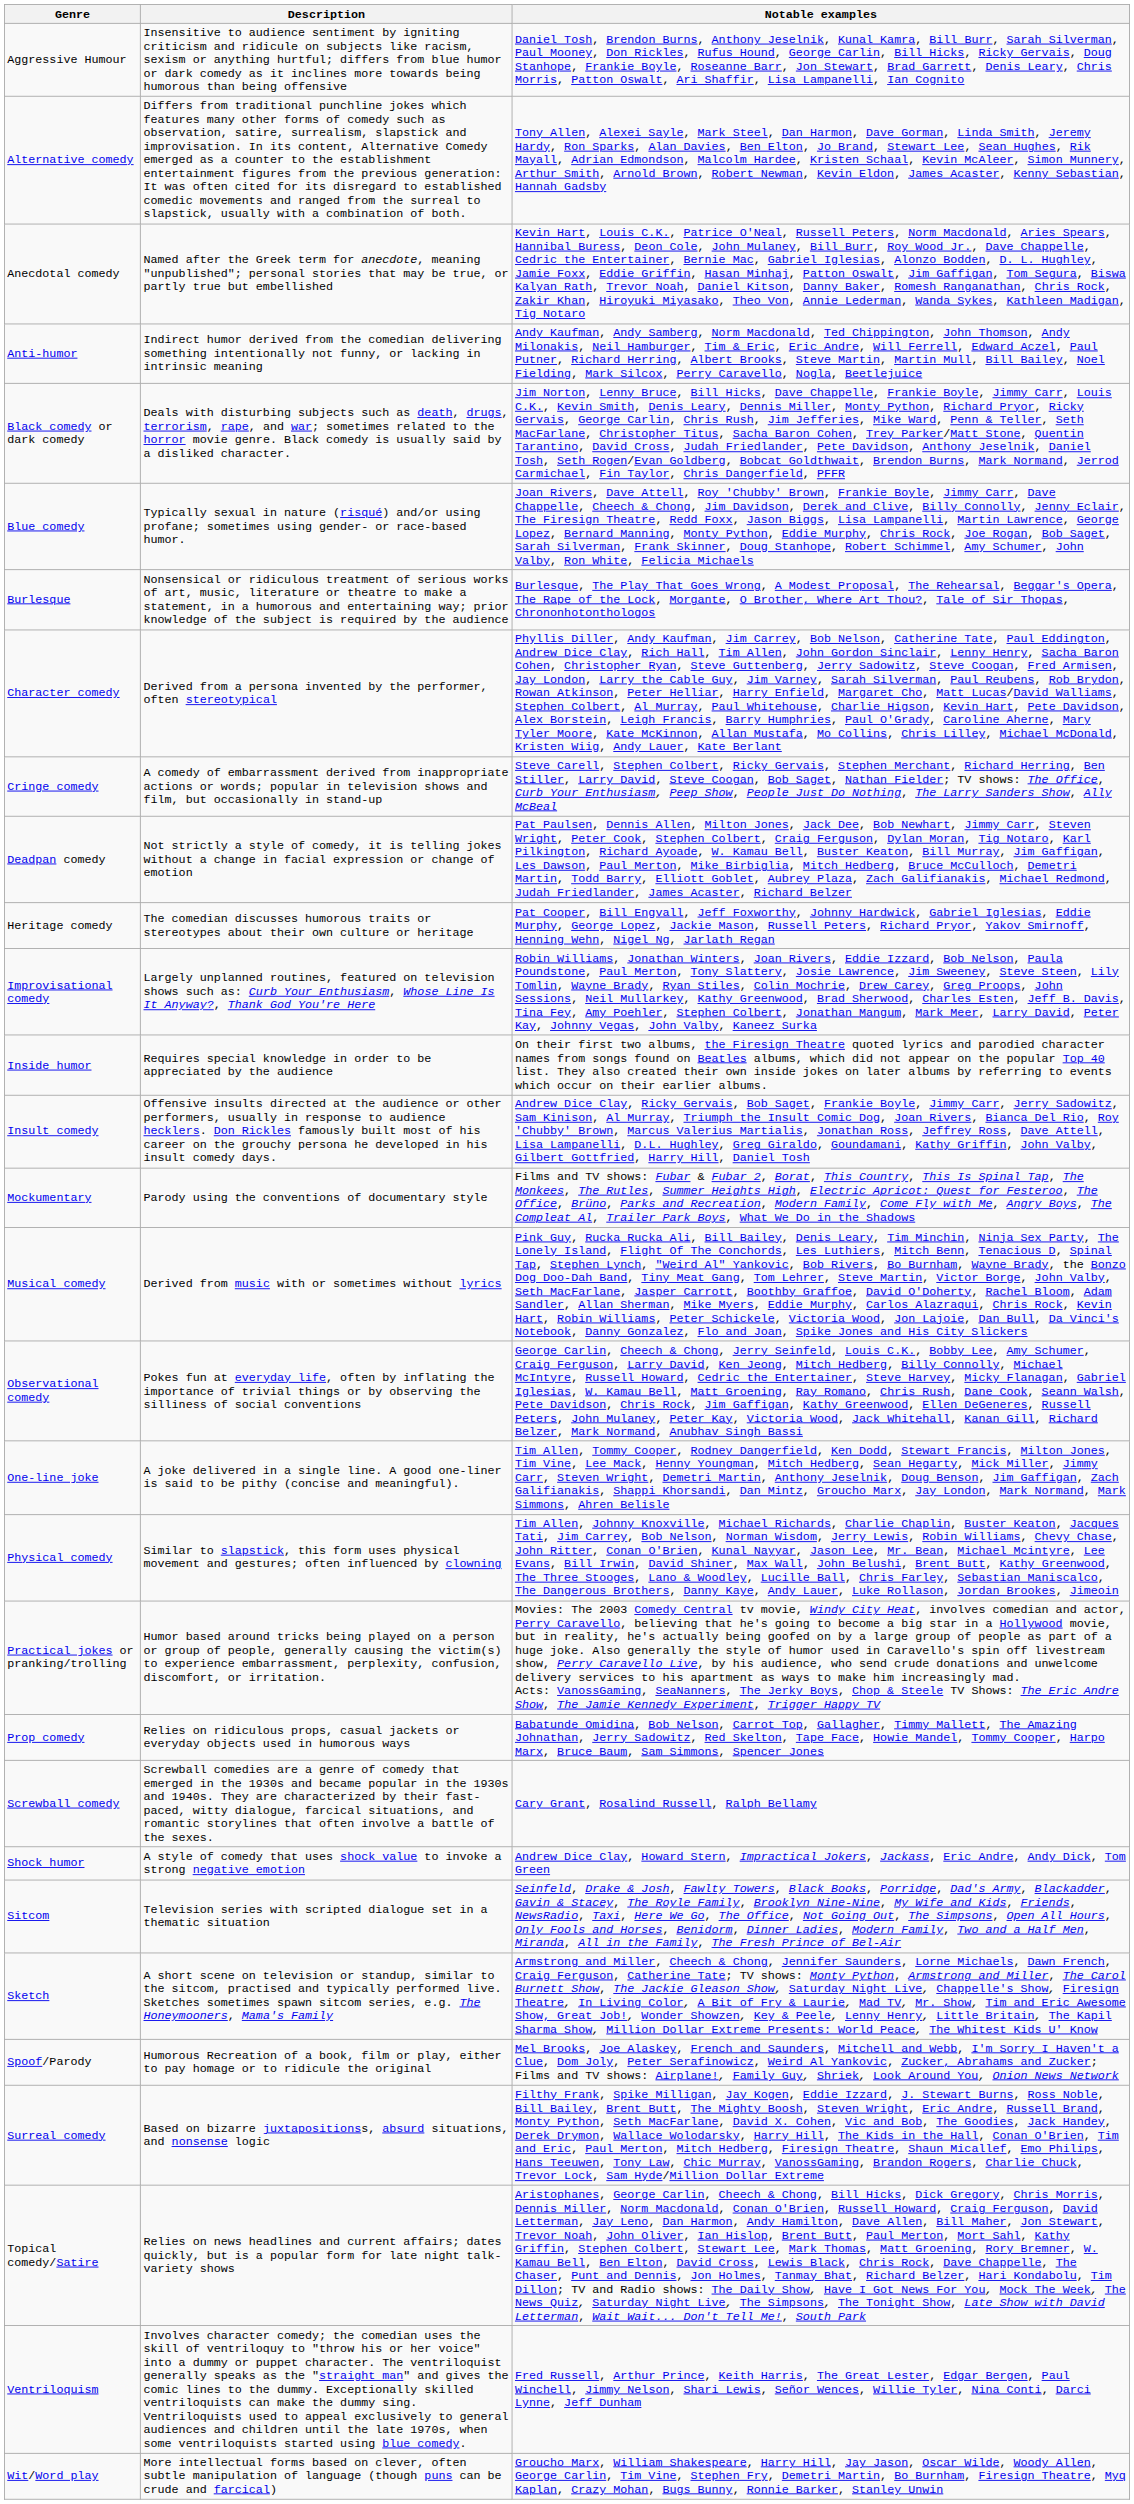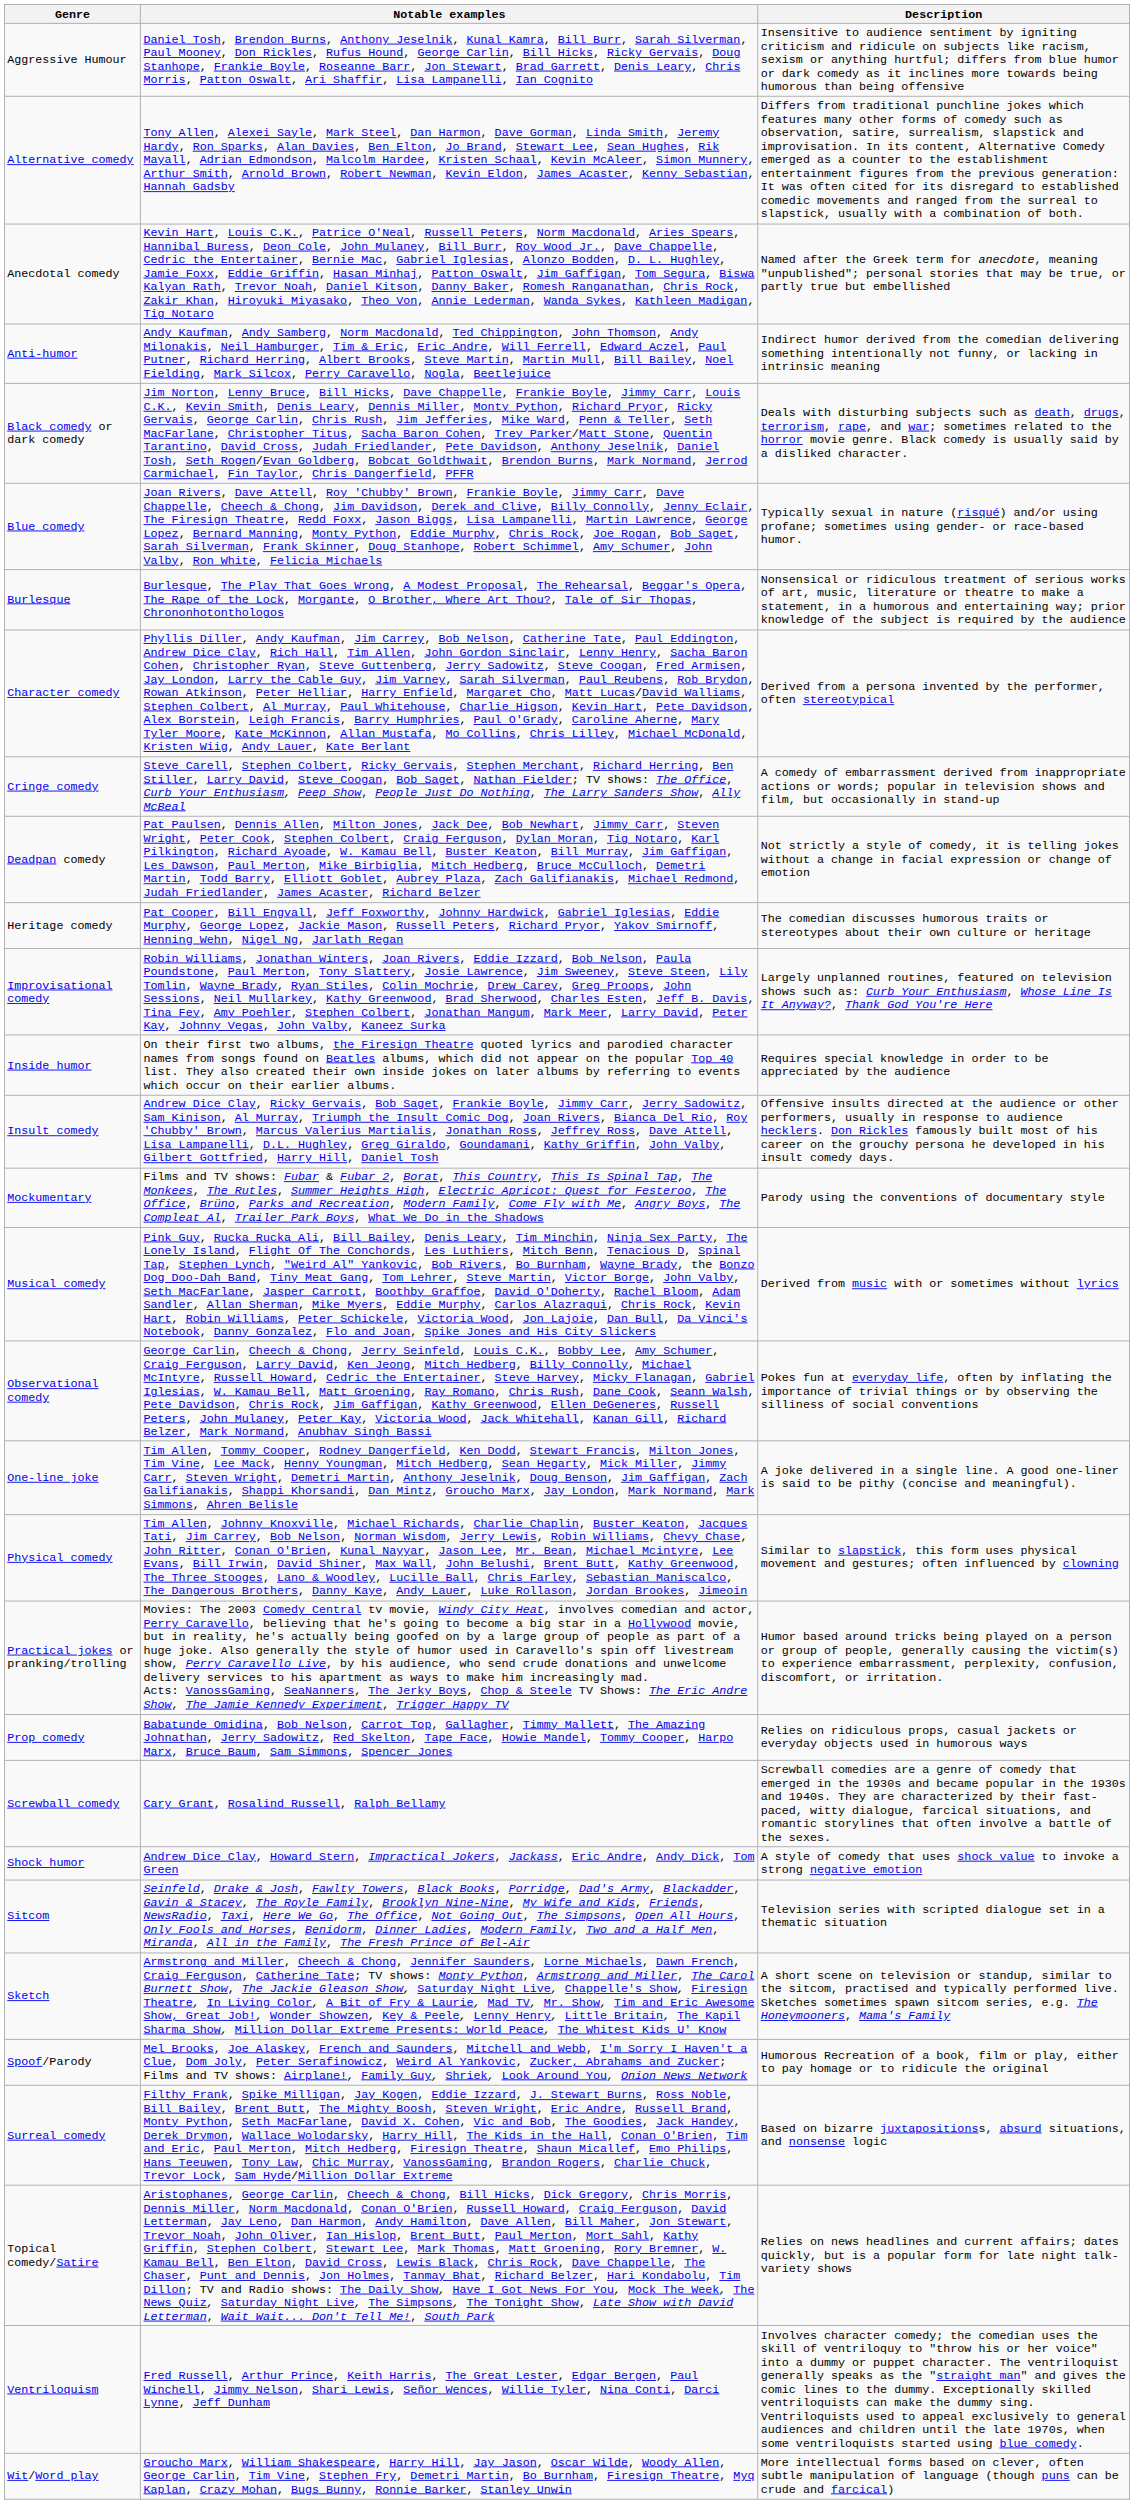columns swapped: (326, 14) <-> (821, 14)
